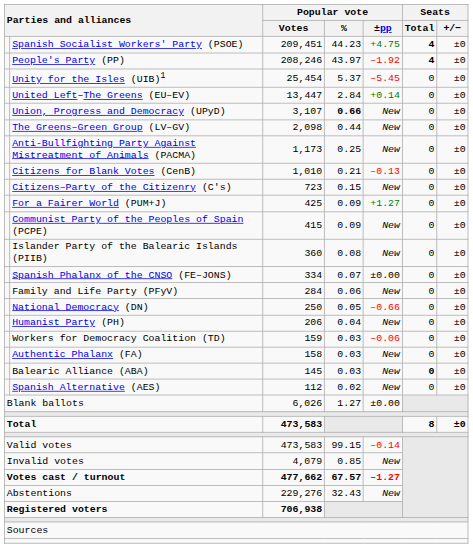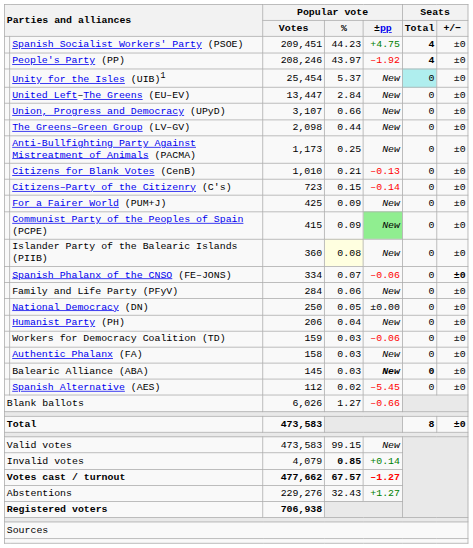(385, 78) –5.45 -> (391, 78) New
(431, 78) no background -> (431, 78) paleturquoise background
(385, 95) +0.14 -> (391, 95) New
(349, 112) bold -> (349, 112) normal
(391, 187) New -> (385, 187) –0.14
(385, 203) +1.27 -> (391, 203) New
(391, 225) no background -> (391, 225) lightgreen background
(349, 253) no background -> (349, 253) lightyellow background
(385, 275) ±0.00 -> (385, 275) –0.06
(460, 275) normal -> (460, 275) bold
(385, 307) –0.66 -> (385, 307) ±0.00
(391, 371) normal -> (391, 371) bold
(391, 387) New -> (385, 387) –5.45
(385, 403) ±0.00 -> (385, 403) –0.66
(385, 445) –0.14 -> (391, 445) New
(349, 461) normal -> (349, 461) bold
(391, 461) New -> (385, 461) +0.14
(391, 493) New -> (385, 493) +1.27
